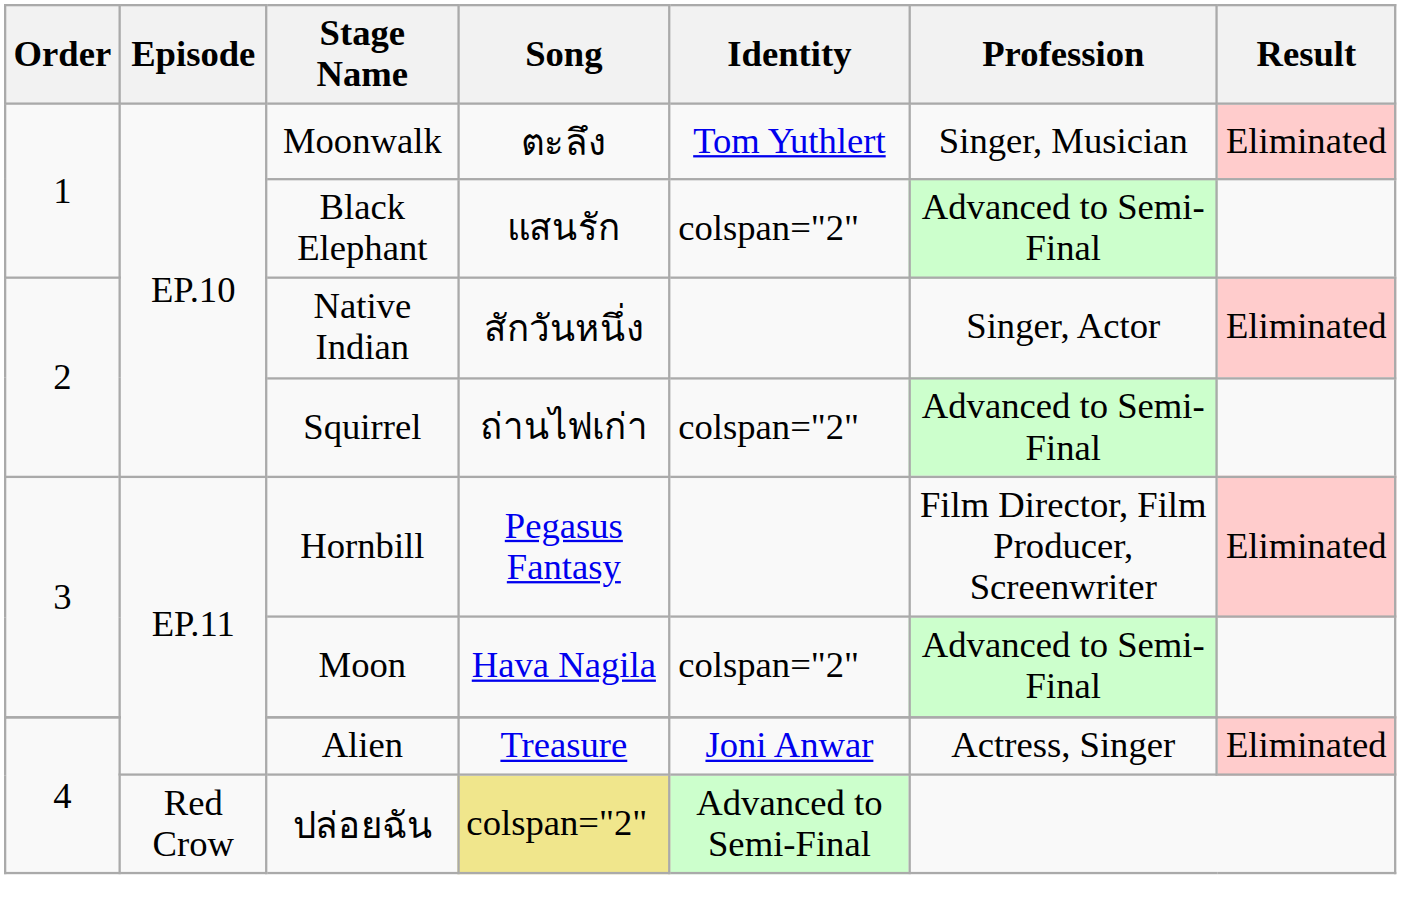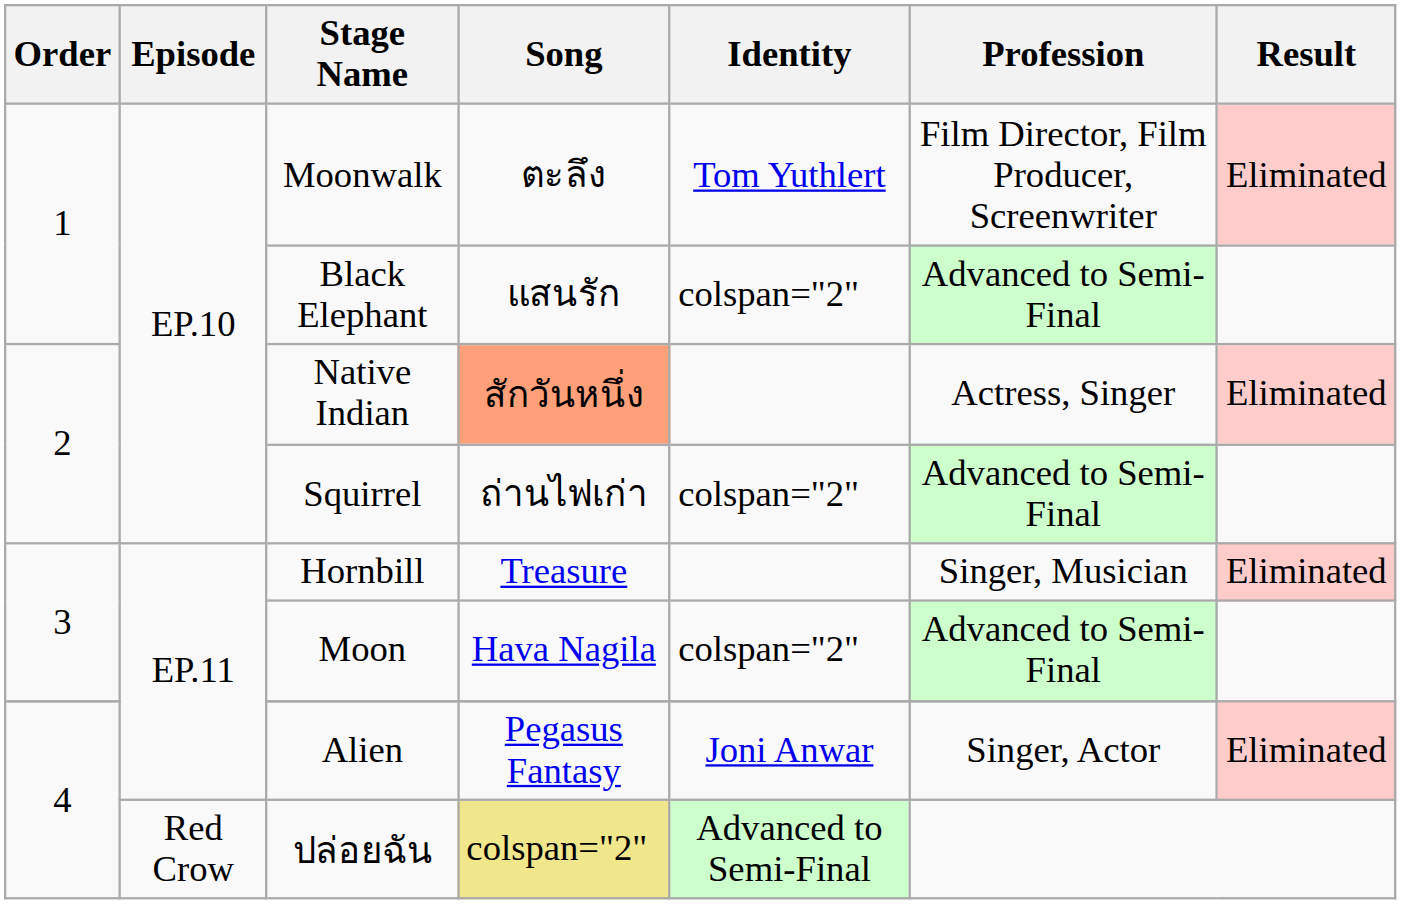(1063, 140) Singer, Musician -> (1063, 174) Film Director, Film Producer, Screenwriter
(564, 328) no background -> (564, 394) lightsalmon background
(1063, 326) Singer, Actor -> (1063, 393) Actress, Singer
(564, 546) Pegasus Fantasy -> (564, 571) Treasure
(1063, 546) Film Director, Film Producer, Screenwriter -> (1063, 571) Singer, Musician
(564, 744) Treasure -> (564, 749) Pegasus Fantasy
(1063, 744) Actress, Singer -> (1063, 749) Singer, Actor
